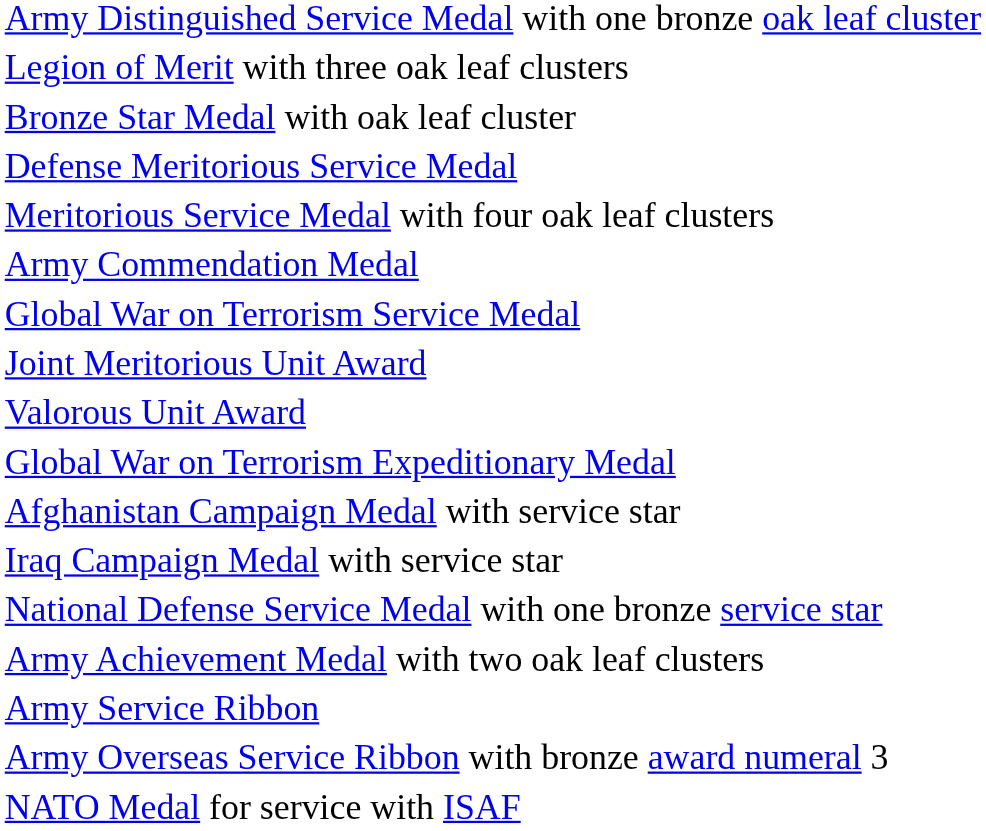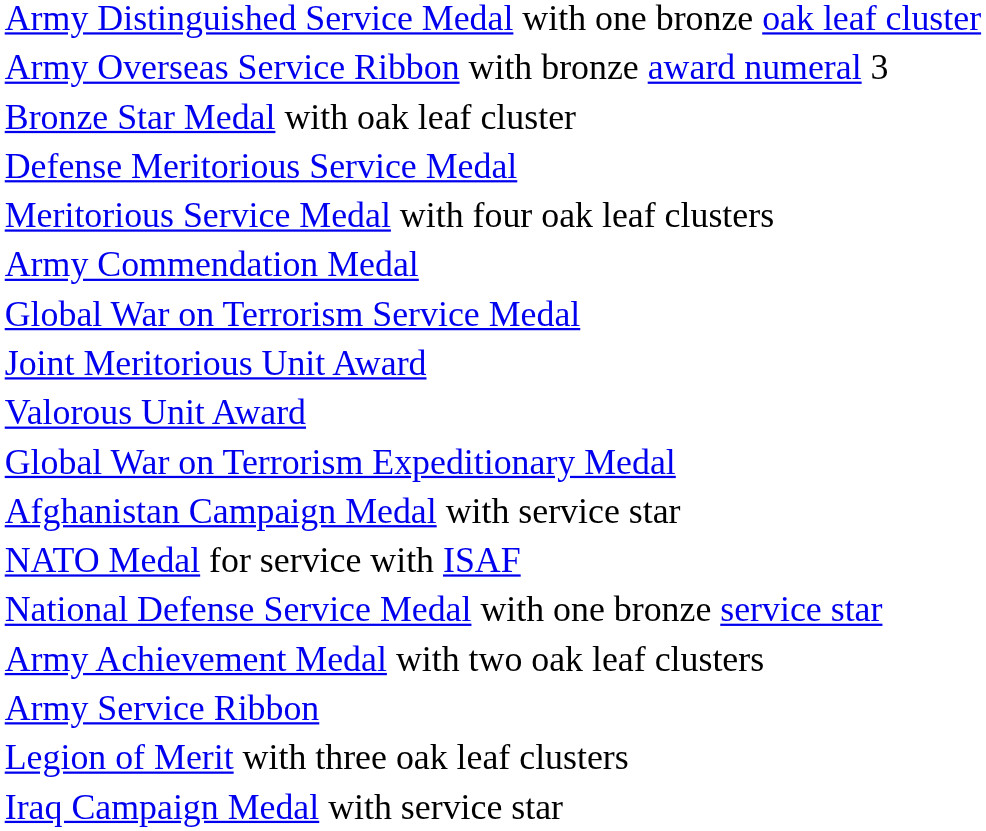(317, 67) Legion of Merit with three oak leaf clusters -> (447, 67) Army Overseas Service Ribbon with bronze award numeral 3
(284, 560) Iraq Campaign Medal with service star -> (263, 560) NATO Medal for service with ISAF
(447, 757) Army Overseas Service Ribbon with bronze award numeral 3 -> (317, 757) Legion of Merit with three oak leaf clusters
(263, 806) NATO Medal for service with ISAF -> (284, 806) Iraq Campaign Medal with service star
